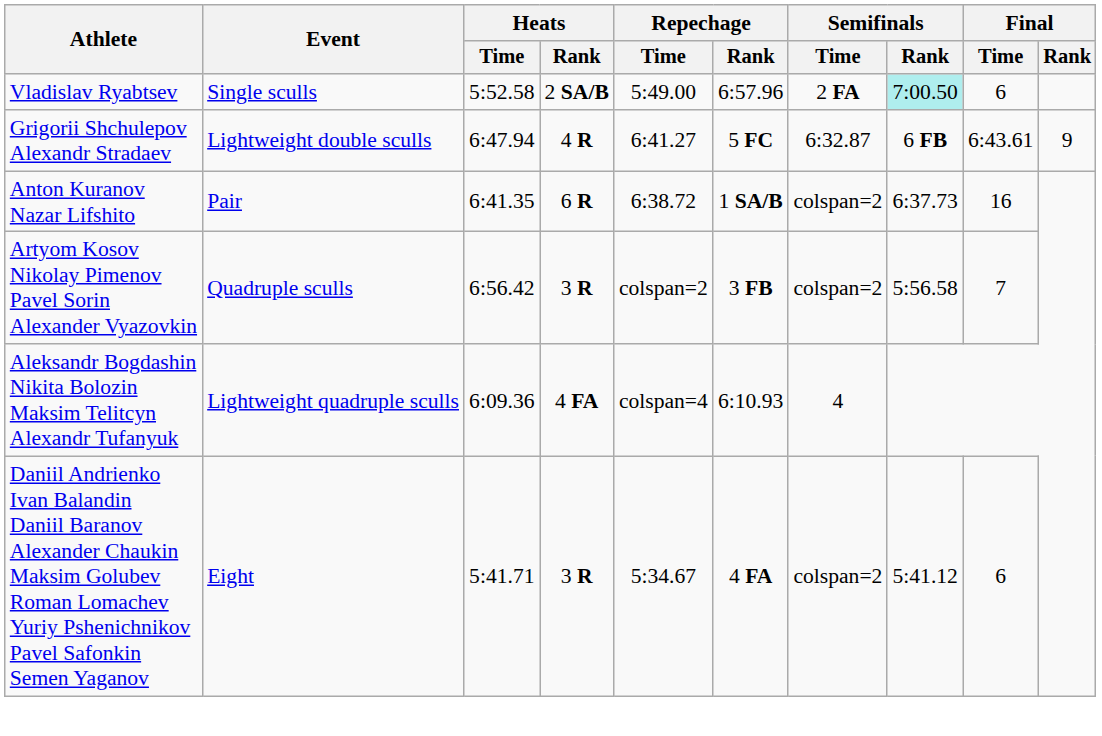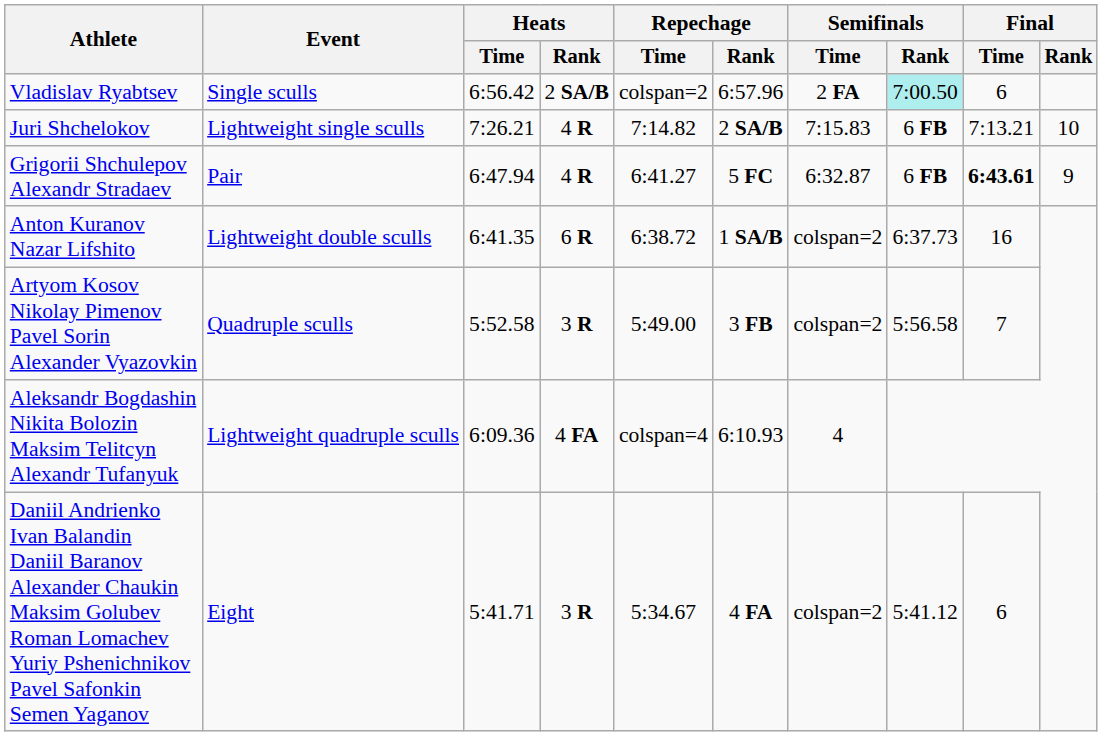(502, 92) 5:52.58 -> (502, 92) 6:56.42
(663, 92) 5:49.00 -> (663, 92) colspan=2
+ row: (80, 127)
(319, 140) Lightweight double sculls -> (225, 176) Pair
(1001, 140) normal -> (1001, 176) bold
(225, 201) Pair -> (319, 237) Lightweight double sculls
(502, 288) 6:56.42 -> (502, 323) 5:52.58
(663, 288) colspan=2 -> (663, 323) 5:49.00
